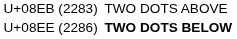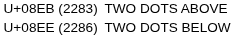(168, 27) bold -> (168, 27) normal
